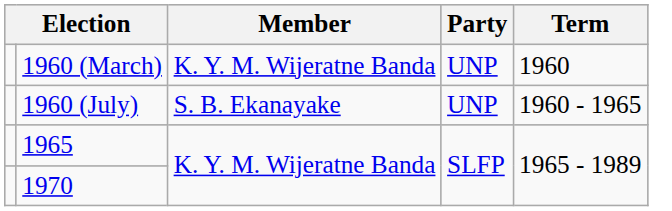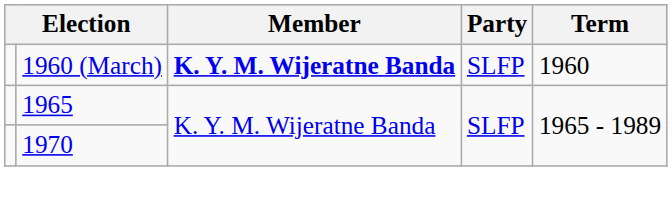(305, 64) normal -> (314, 64) bold
(472, 64) UNP -> (496, 64) SLFP
- row: (80, 104)
